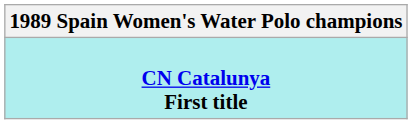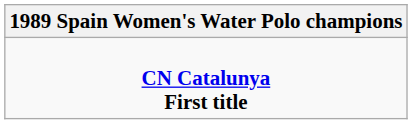(206, 89) paleturquoise background -> (206, 89) no background
